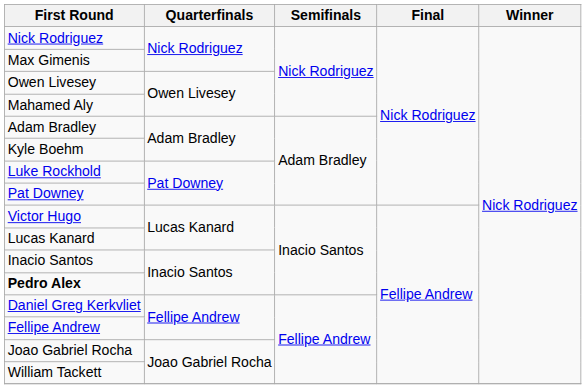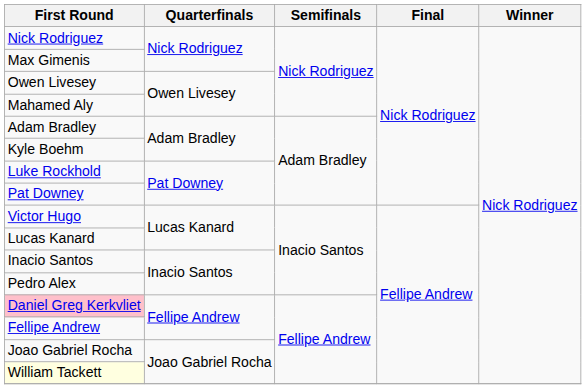(44, 283) bold -> (42, 283) normal
(74, 305) no background -> (74, 305) pink background
(54, 372) no background -> (54, 372) lightyellow background
